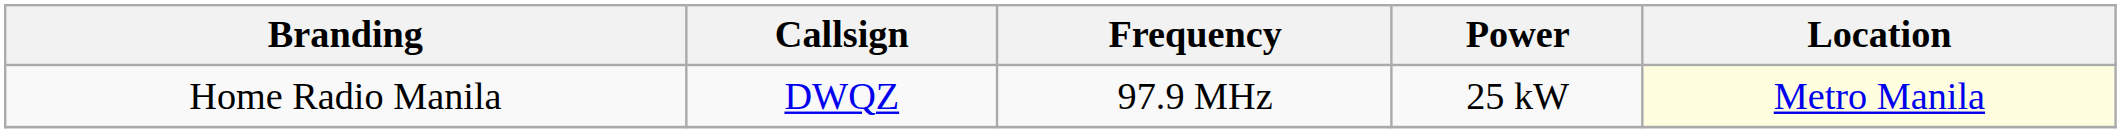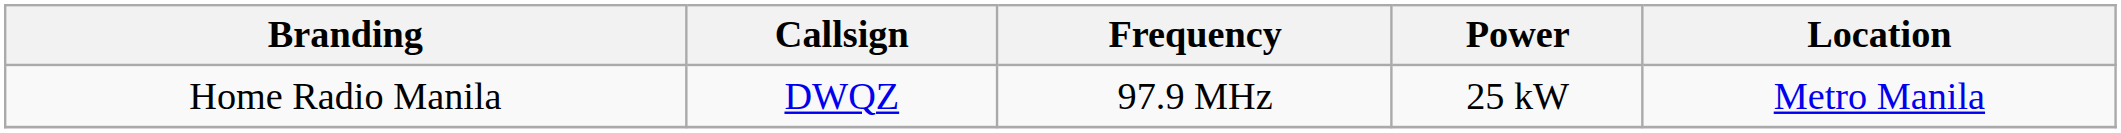(1879, 95) lightyellow background -> (1879, 95) no background
